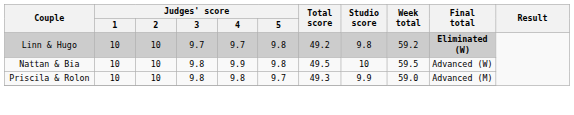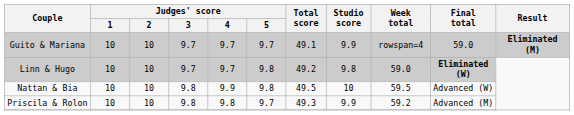+ row: (47, 45)
(408, 45) 59.2 -> (401, 69) 59.0
(408, 78) 59.0 -> (401, 103) 59.2
